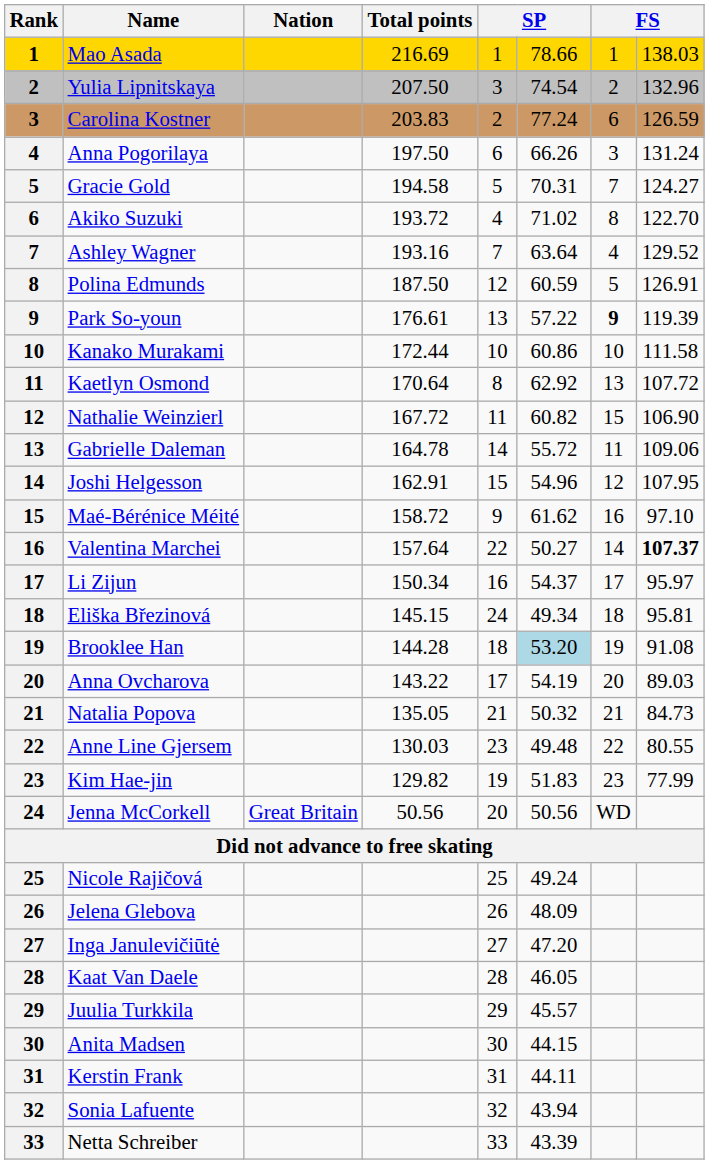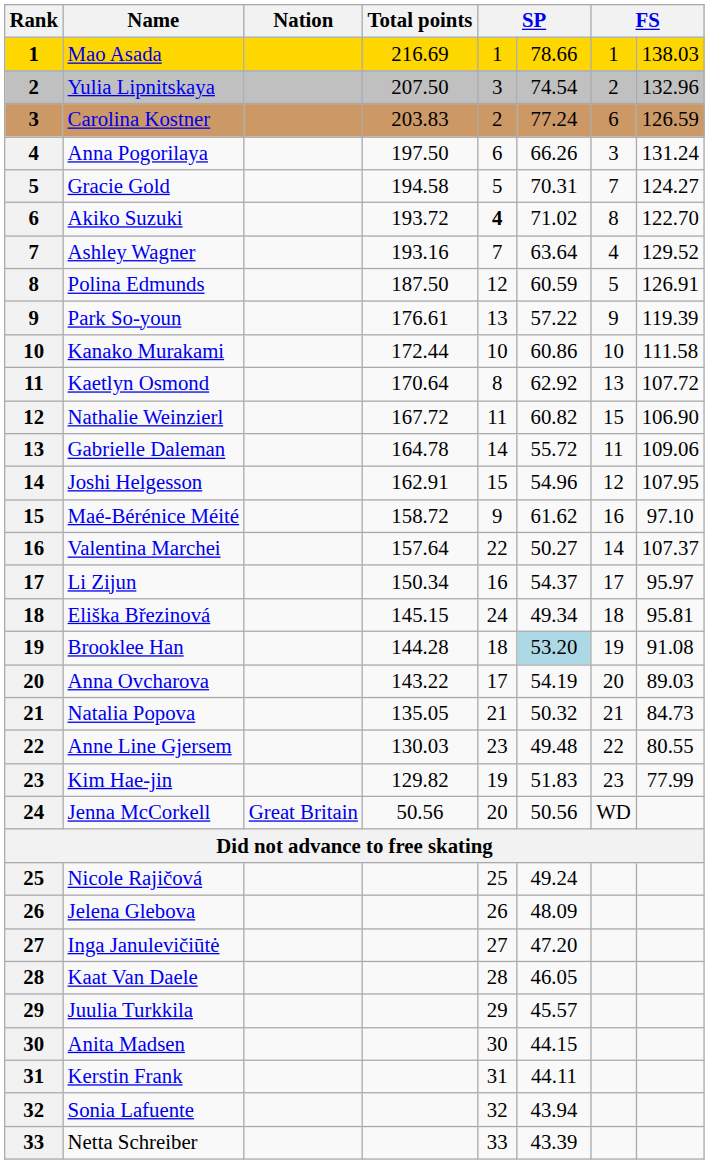(497, 218) normal -> (497, 218) bold
(613, 317) bold -> (613, 317) normal
(670, 548) bold -> (670, 548) normal
